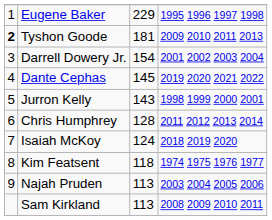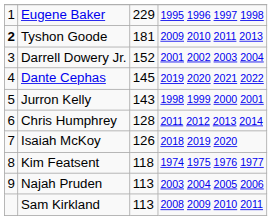(144, 57) 154 -> (144, 57) 152
(144, 141) 124 -> (144, 141) 126
